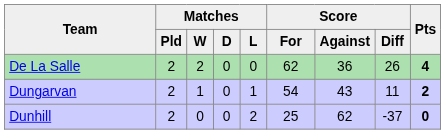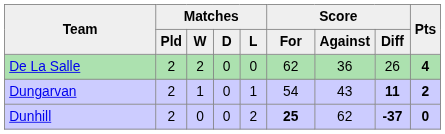(392, 91) normal -> (392, 91) bold
(291, 116) normal -> (291, 116) bold
(392, 116) normal -> (392, 116) bold
